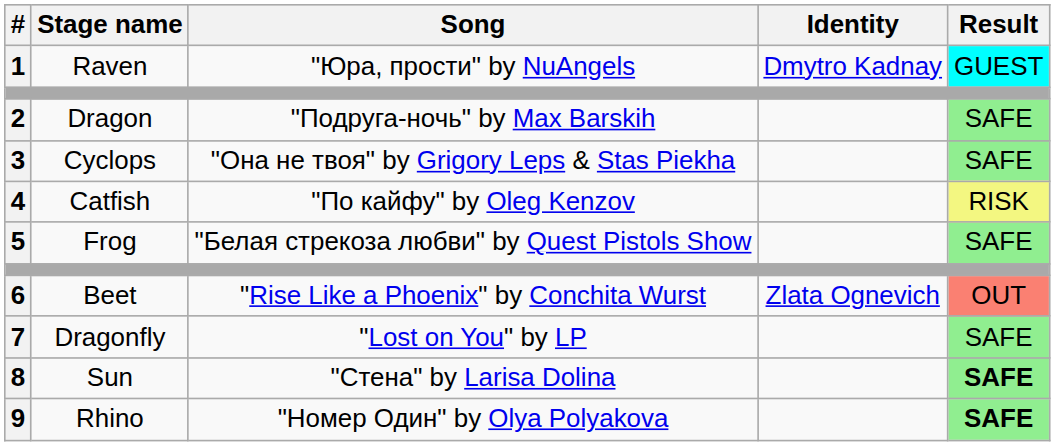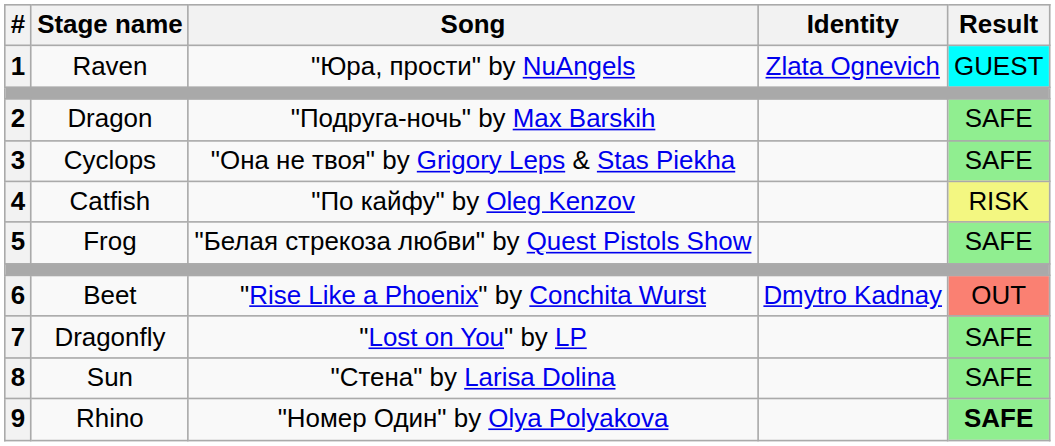(853, 66) Dmytro Kadnay -> (853, 66) Zlata Ognevich
(853, 295) Zlata Ognevich -> (853, 295) Dmytro Kadnay
(999, 377) bold -> (999, 377) normal
